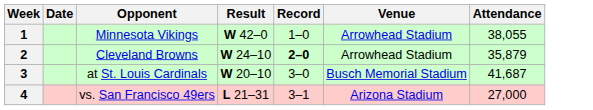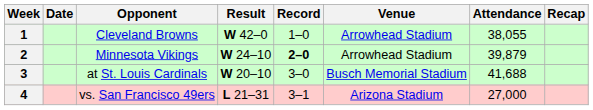+ column: (566, 14)
(147, 34) Minnesota Vikings -> (147, 34) Cleveland Browns
(147, 54) Cleveland Browns -> (147, 54) Minnesota Vikings
(507, 54) 35,879 -> (507, 54) 39,879
(507, 74) 41,687 -> (507, 74) 41,688
